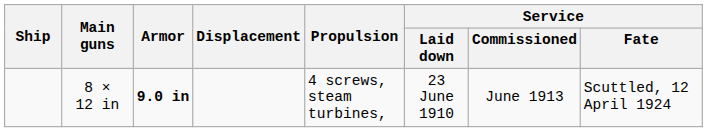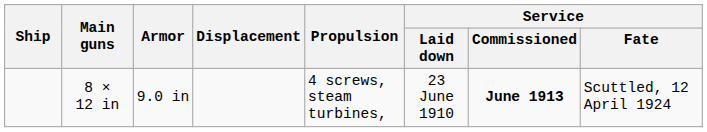(163, 97) bold -> (163, 97) normal
(524, 97) normal -> (524, 97) bold
